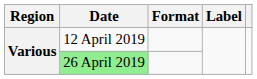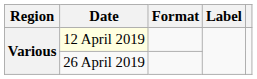(104, 39) no background -> (104, 39) lightyellow background
(104, 62) lightgreen background -> (104, 62) no background
